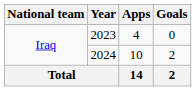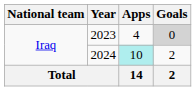(172, 34) no background -> (172, 34) lightgrey background
(136, 55) no background -> (136, 55) paleturquoise background
